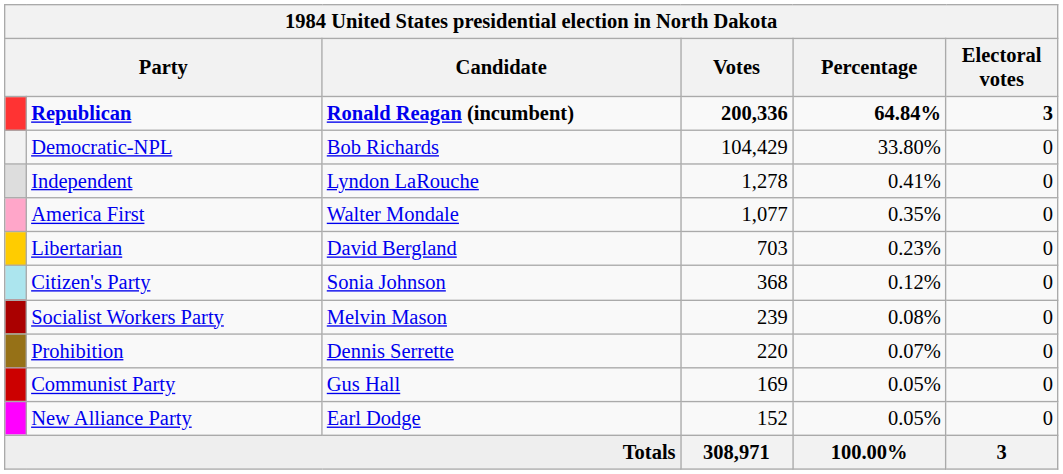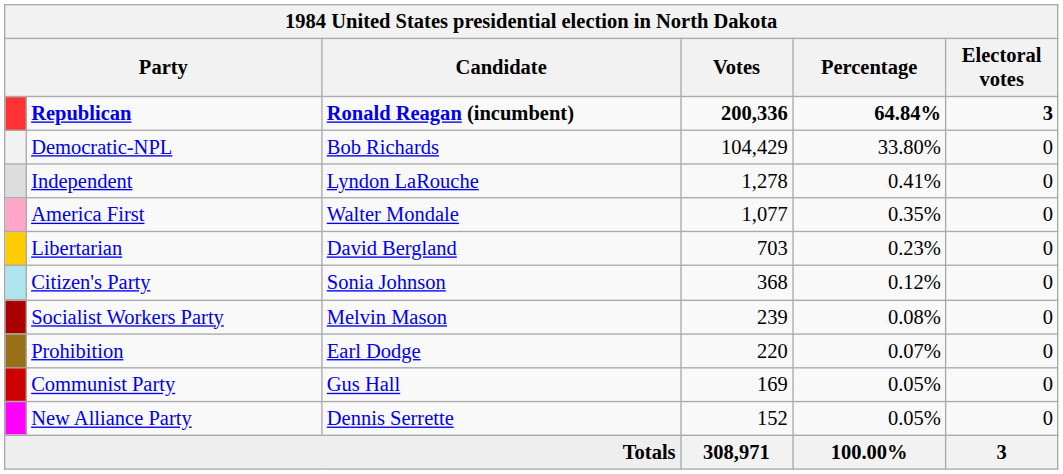(390, 350) Dennis Serrette -> (374, 350) Earl Dodge
(374, 418) Earl Dodge -> (390, 418) Dennis Serrette
